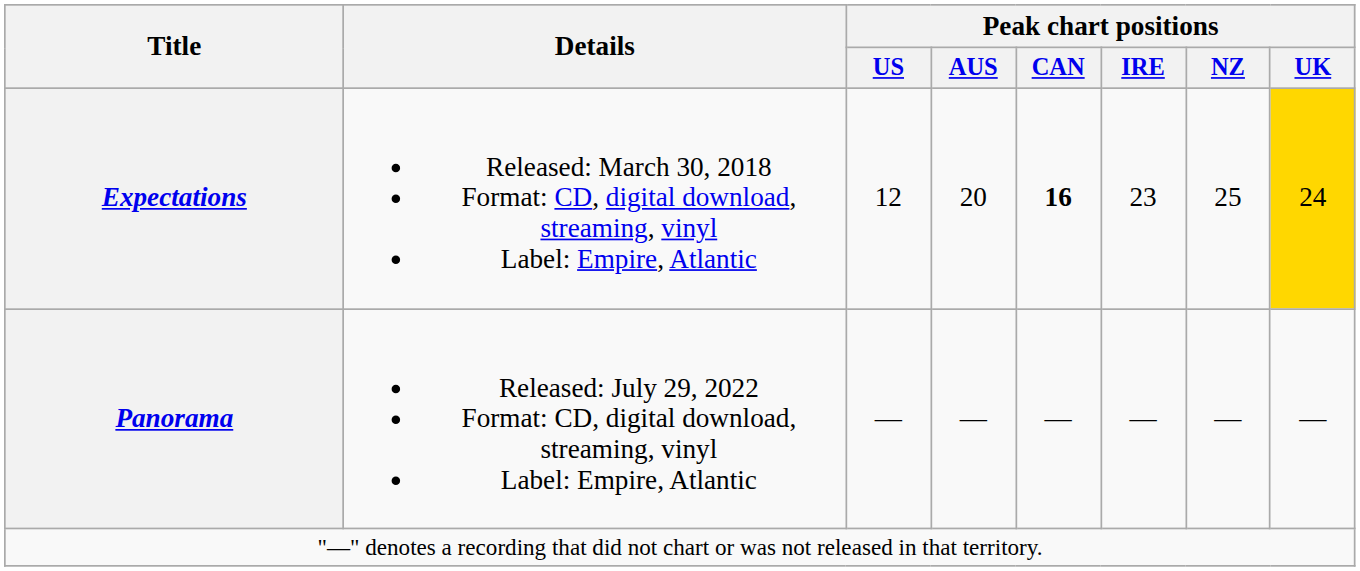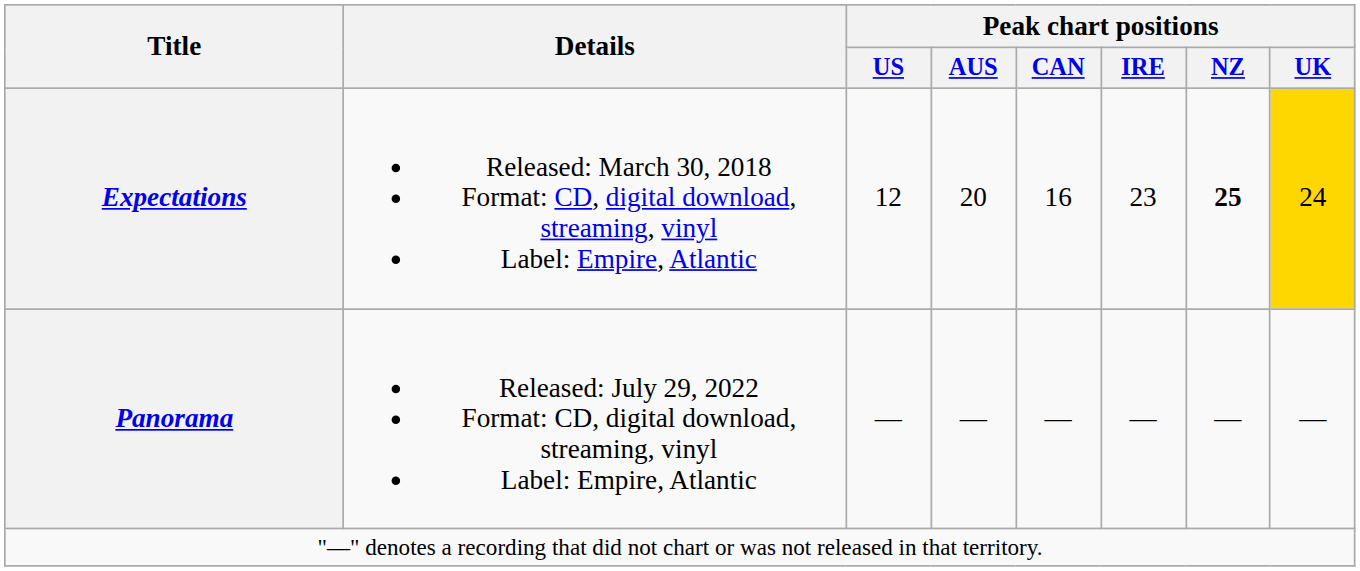(1058, 197) bold -> (1058, 197) normal
(1228, 197) normal -> (1228, 197) bold
